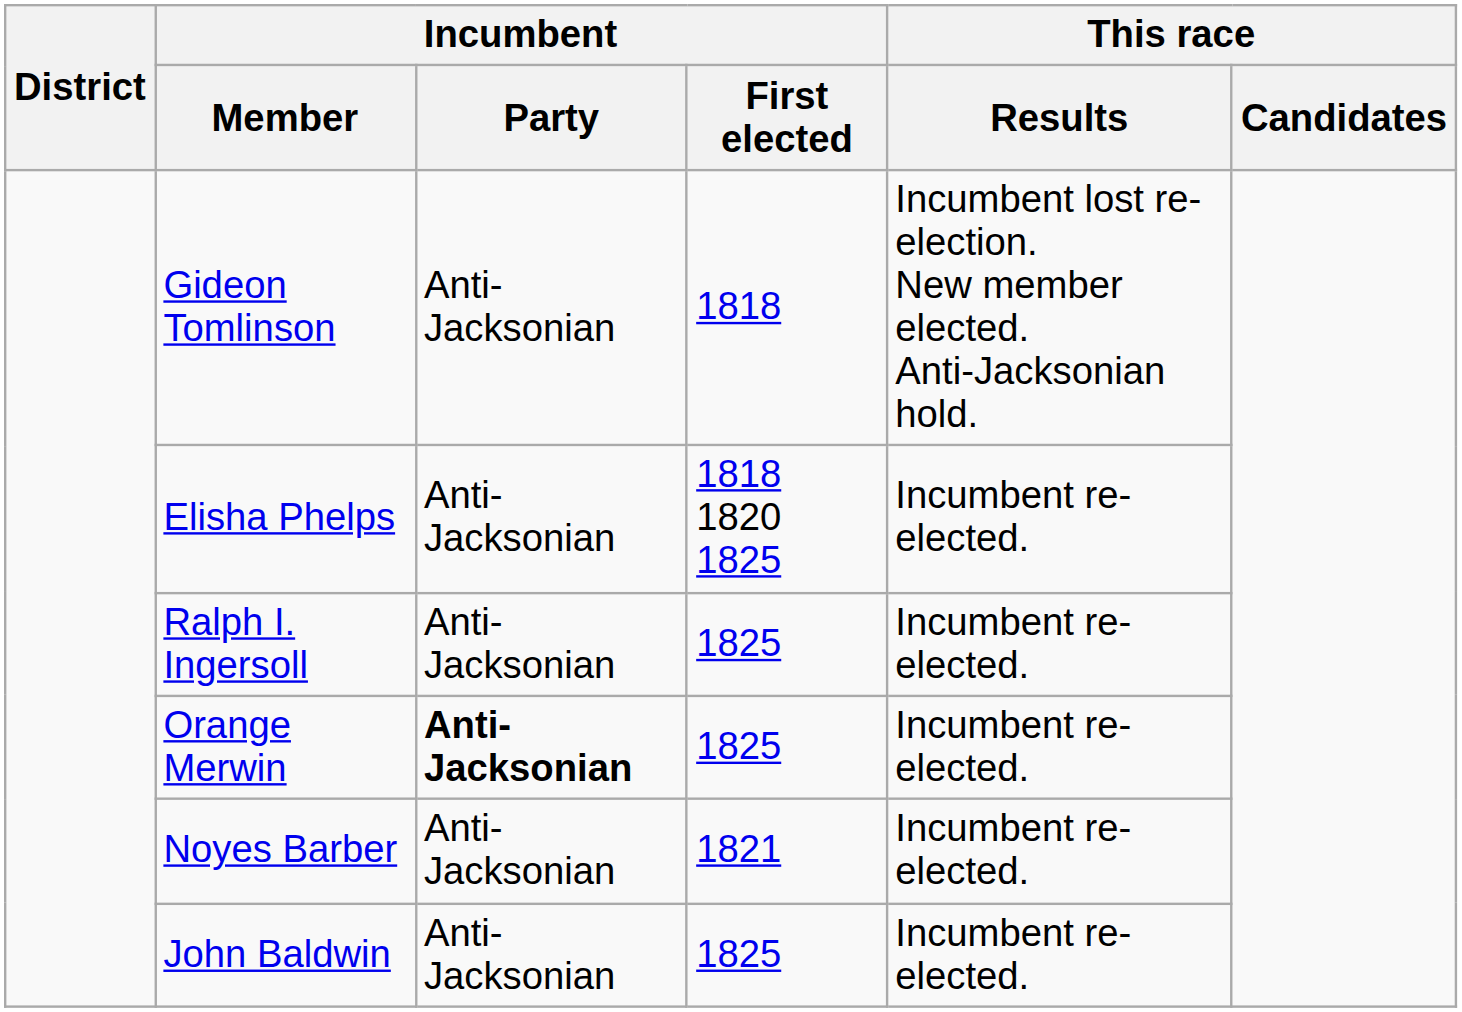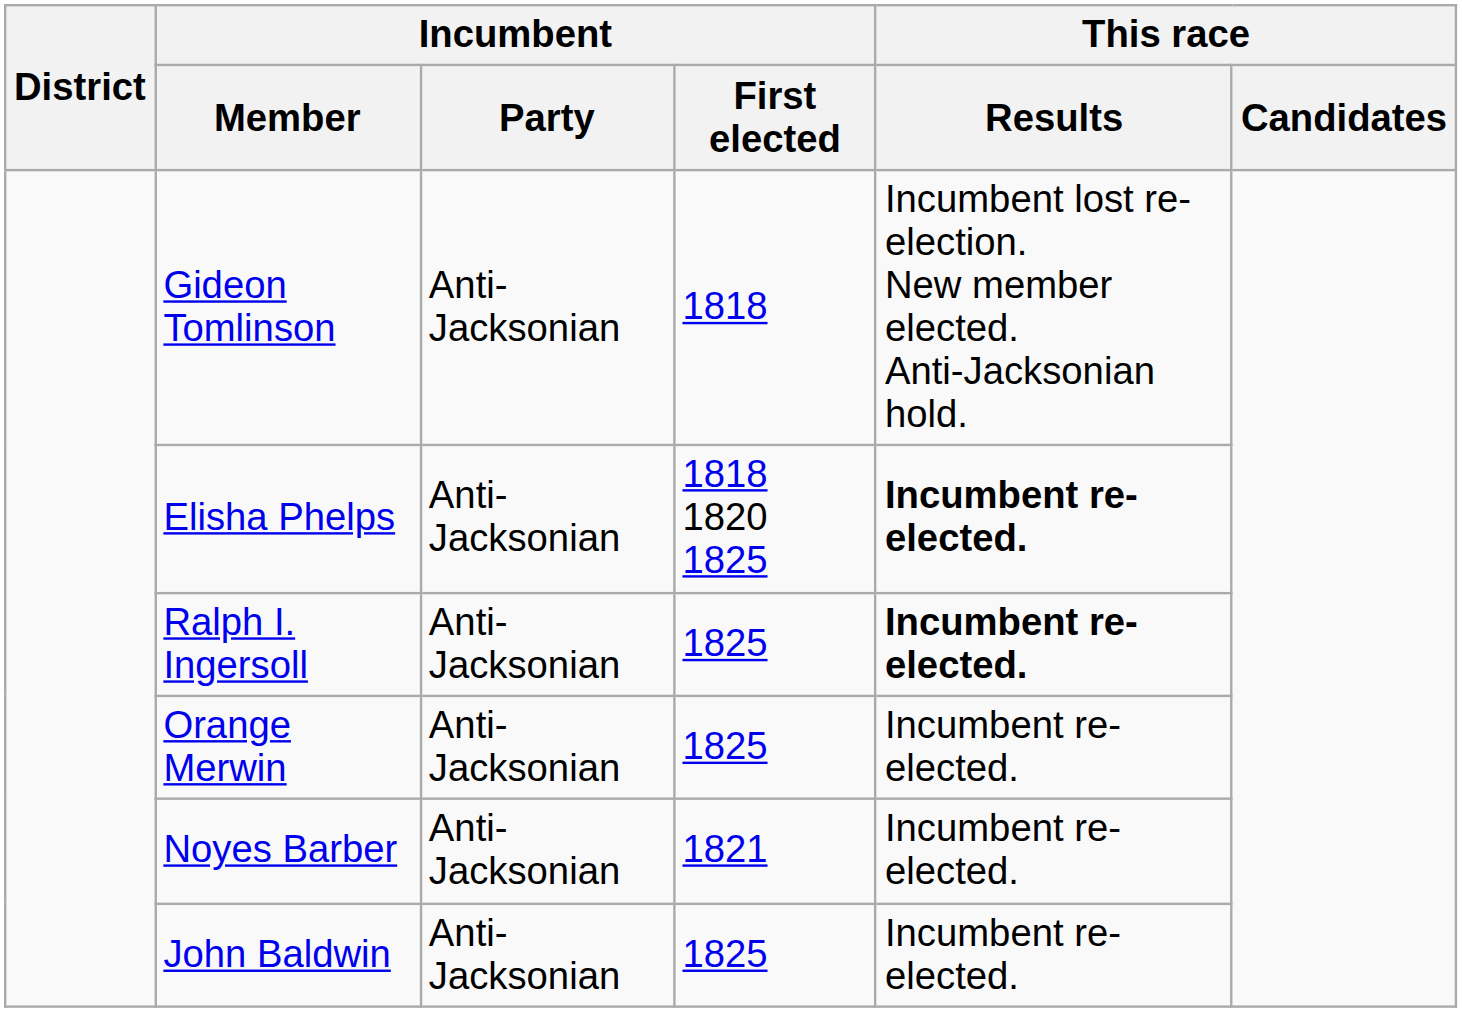(1013, 517) normal -> (1011, 517) bold
(1013, 643) normal -> (1011, 643) bold
(528, 746) bold -> (525, 746) normal
